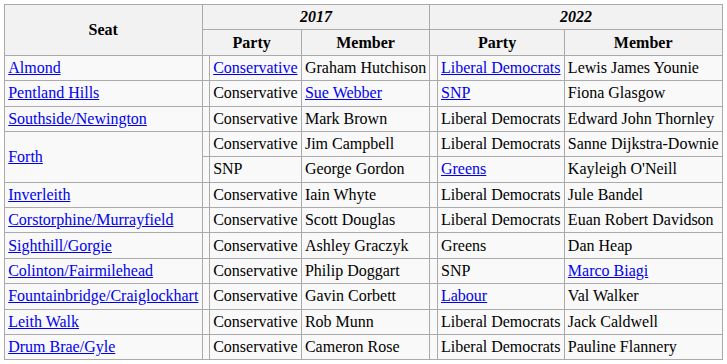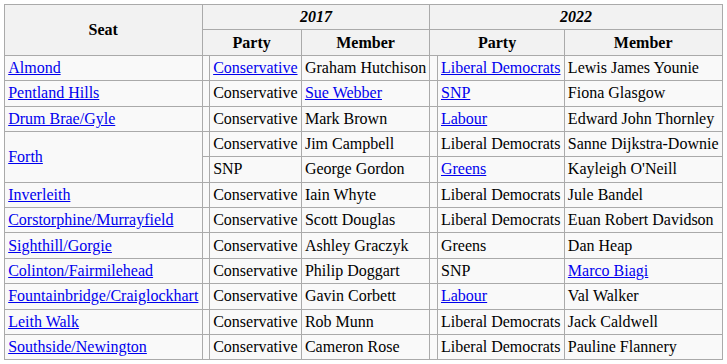(78, 118) Southside/Newington -> (62, 118) Drum Brae/Gyle
(501, 118) Liberal Democrats -> (464, 118) Labour
(62, 347) Drum Brae/Gyle -> (78, 347) Southside/Newington
